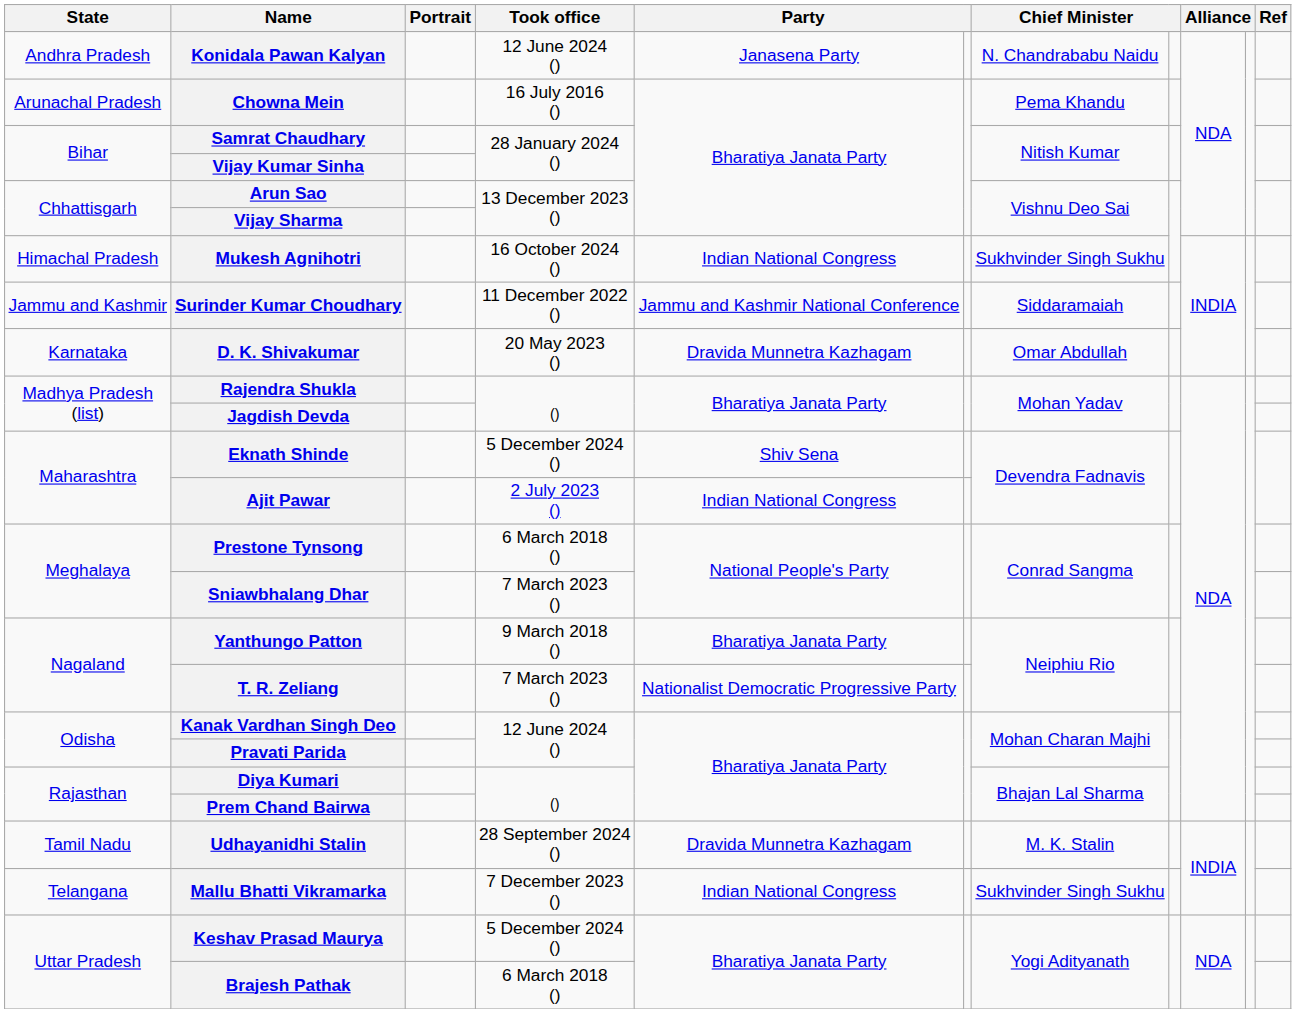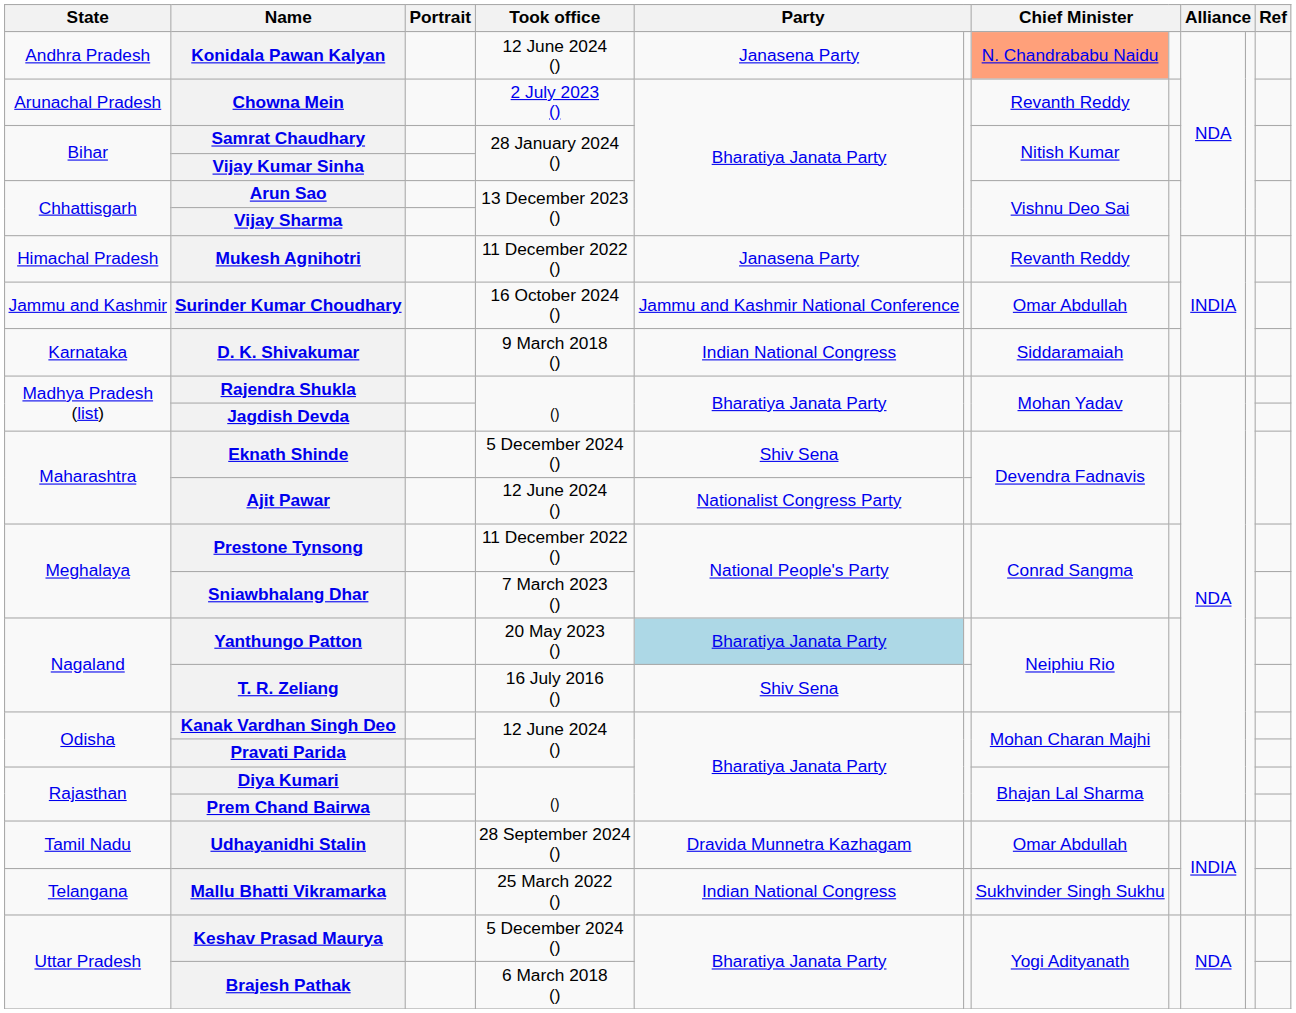(1070, 55) no background -> (1070, 55) lightsalmon background
(555, 102) 16 July 2016 () -> (555, 102) 2 July 2023 ()
(1070, 102) Pema Khandu -> (1070, 102) Revanth Reddy
(555, 258) 16 October 2024 () -> (555, 258) 11 December 2022 ()
(799, 258) Indian National Congress -> (799, 258) Janasena Party
(1070, 258) Sukhvinder Singh Sukhu -> (1070, 258) Revanth Reddy
(555, 305) 11 December 2022 () -> (555, 305) 16 October 2024 ()
(1070, 305) Siddaramaiah -> (1070, 305) Omar Abdullah
(555, 352) 20 May 2023 () -> (555, 352) 9 March 2018 ()
(799, 352) Dravida Munnetra Kazhagam -> (799, 352) Indian National Congress
(1070, 352) Omar Abdullah -> (1070, 352) Siddaramaiah
(555, 500) 2 July 2023 () -> (555, 500) 12 June 2024 ()
(799, 500) Indian National Congress -> (799, 500) Nationalist Congress Party
(555, 547) 6 March 2018 () -> (555, 547) 11 December 2022 ()
(555, 641) 9 March 2018 () -> (555, 641) 20 May 2023 ()
(799, 641) no background -> (799, 641) lightblue background
(555, 688) 7 March 2023 () -> (555, 688) 16 July 2016 ()
(799, 688) Nationalist Democratic Progressive Party -> (799, 688) Shiv Sena
(1070, 844) M. K. Stalin -> (1070, 844) Omar Abdullah
(555, 891) 7 December 2023 () -> (555, 891) 25 March 2022 ()
